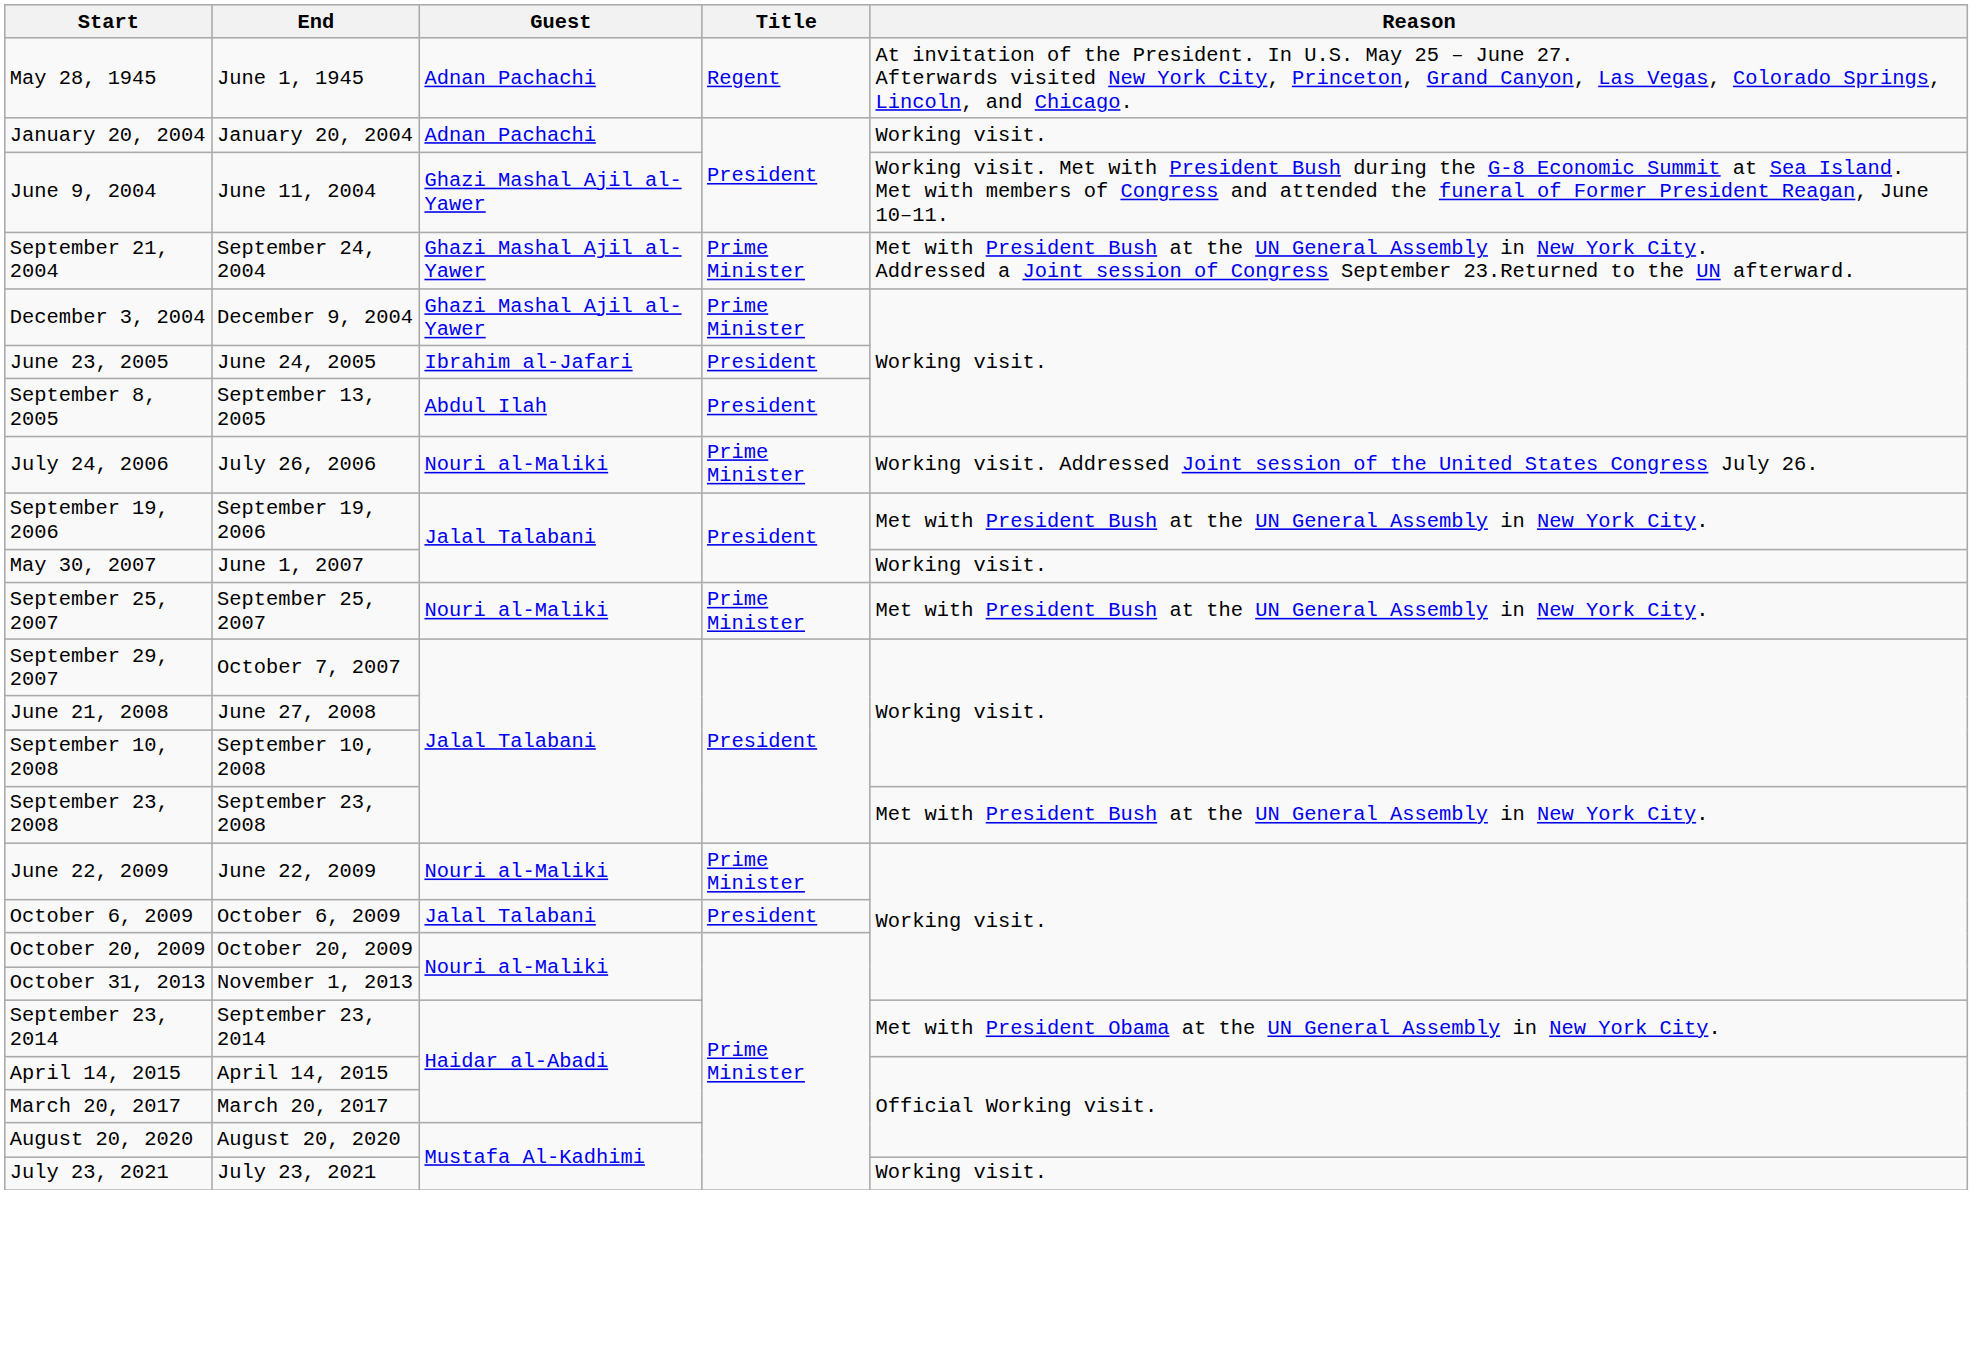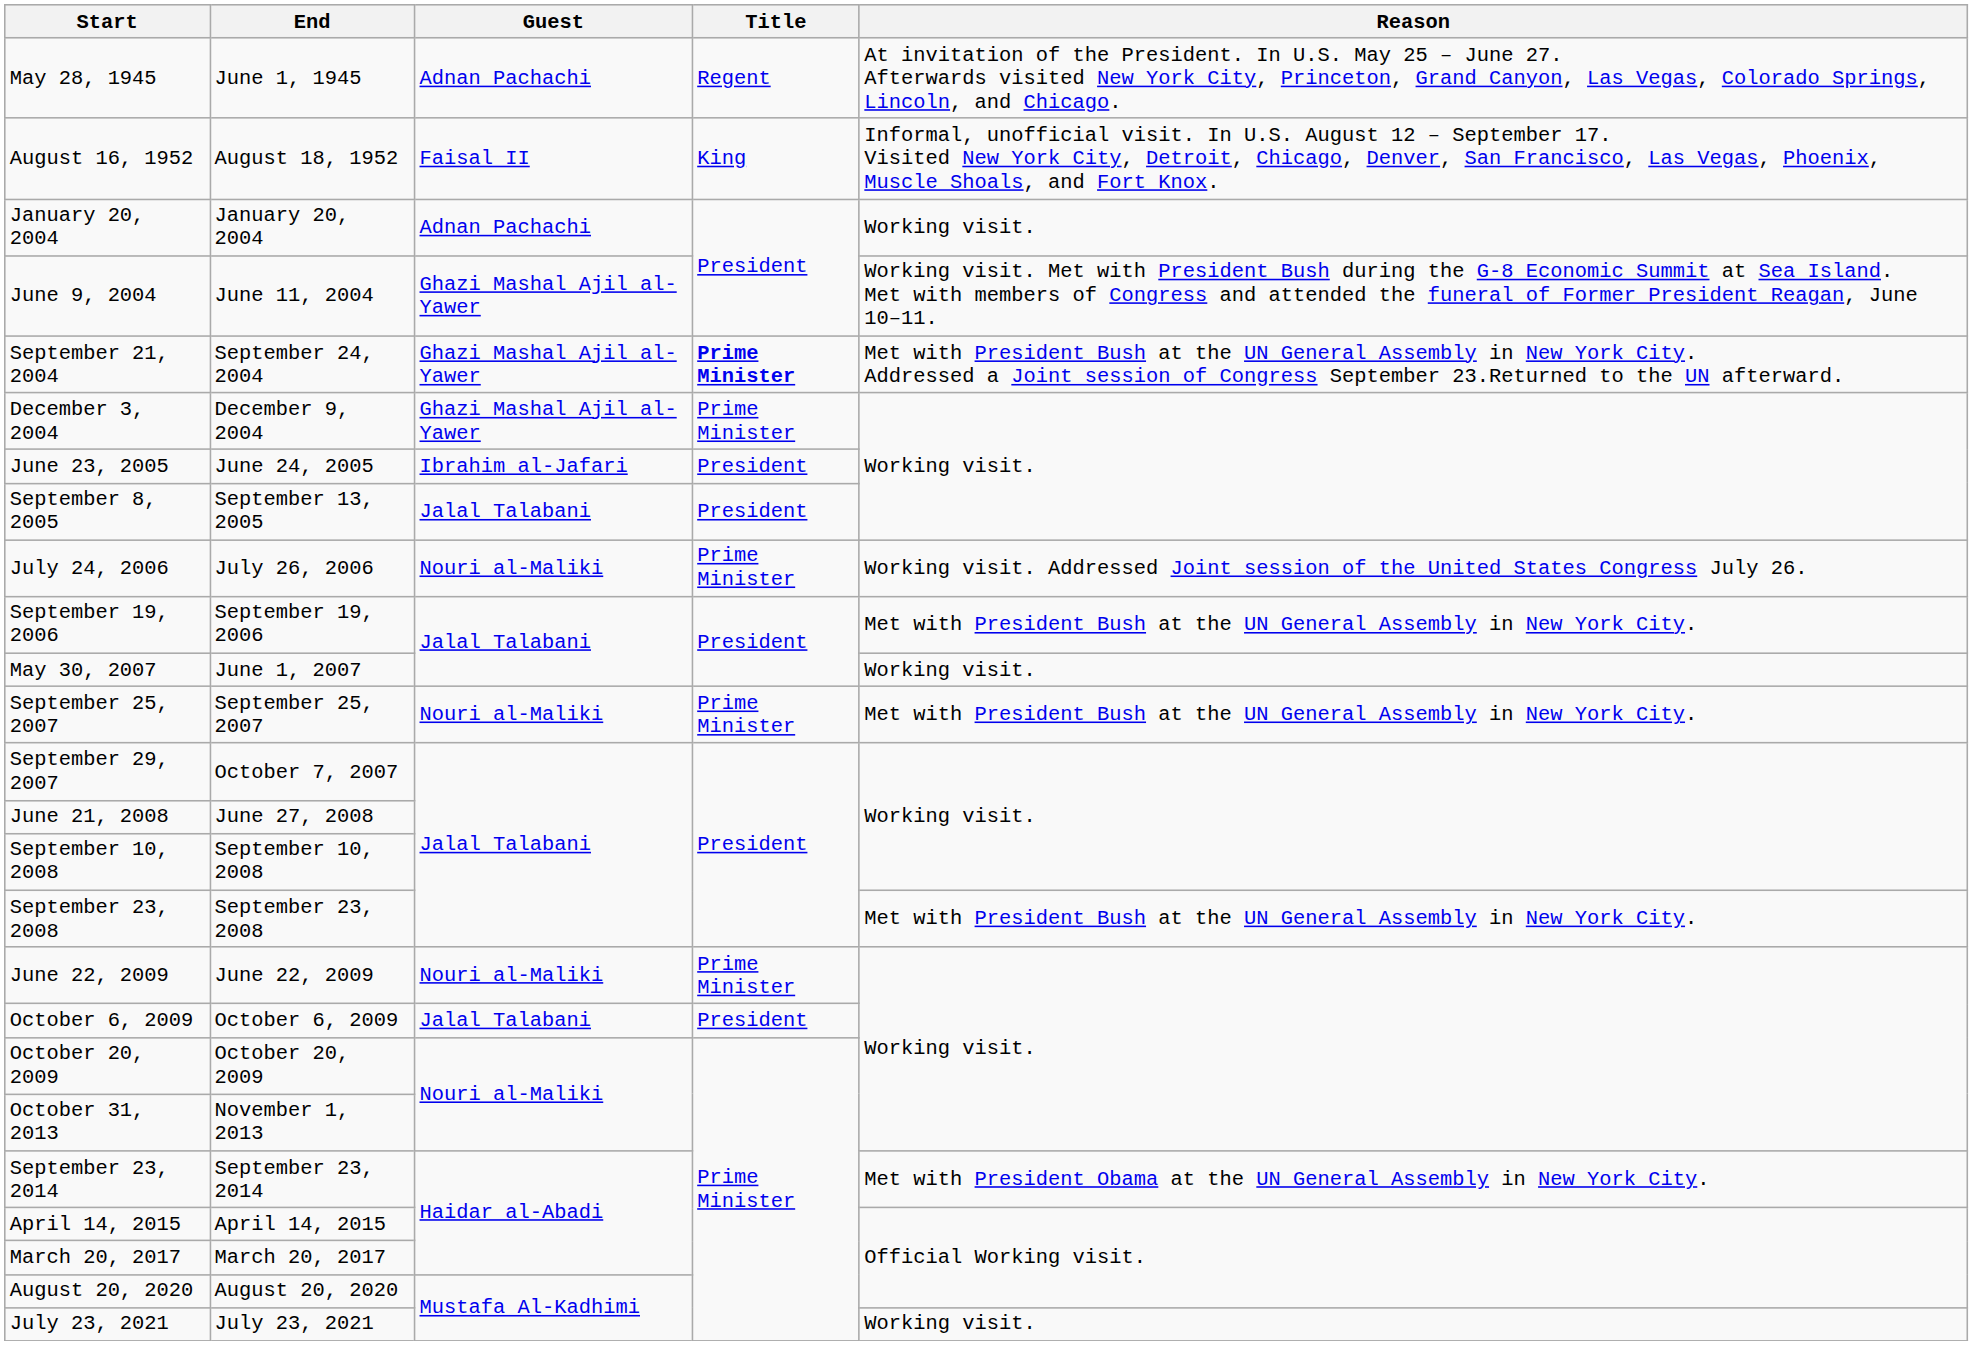+ row: (102, 159)
(756, 260) normal -> (746, 364) bold
(486, 407) Abdul Ilah -> (505, 511) Jalal Talabani
